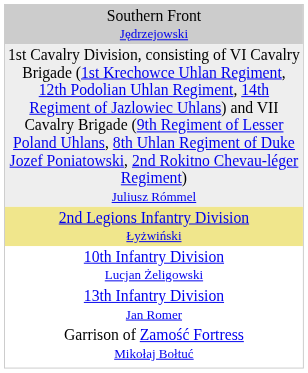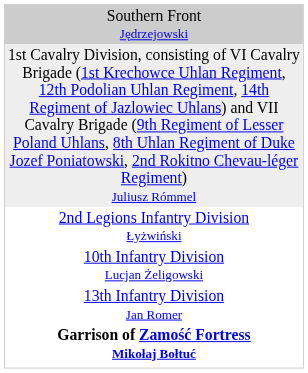(154, 226) khaki background -> (154, 226) no background
(154, 344) normal -> (154, 344) bold
